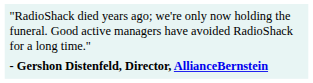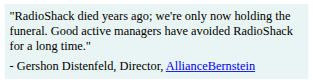(139, 66) bold -> (132, 66) normal
